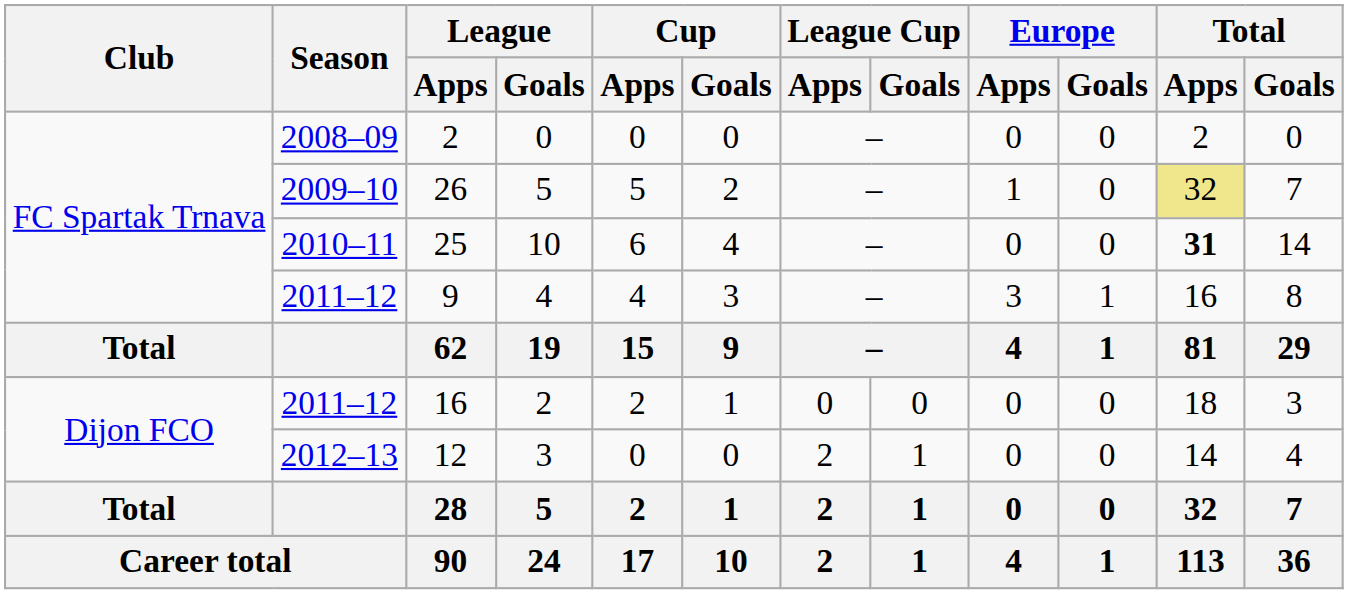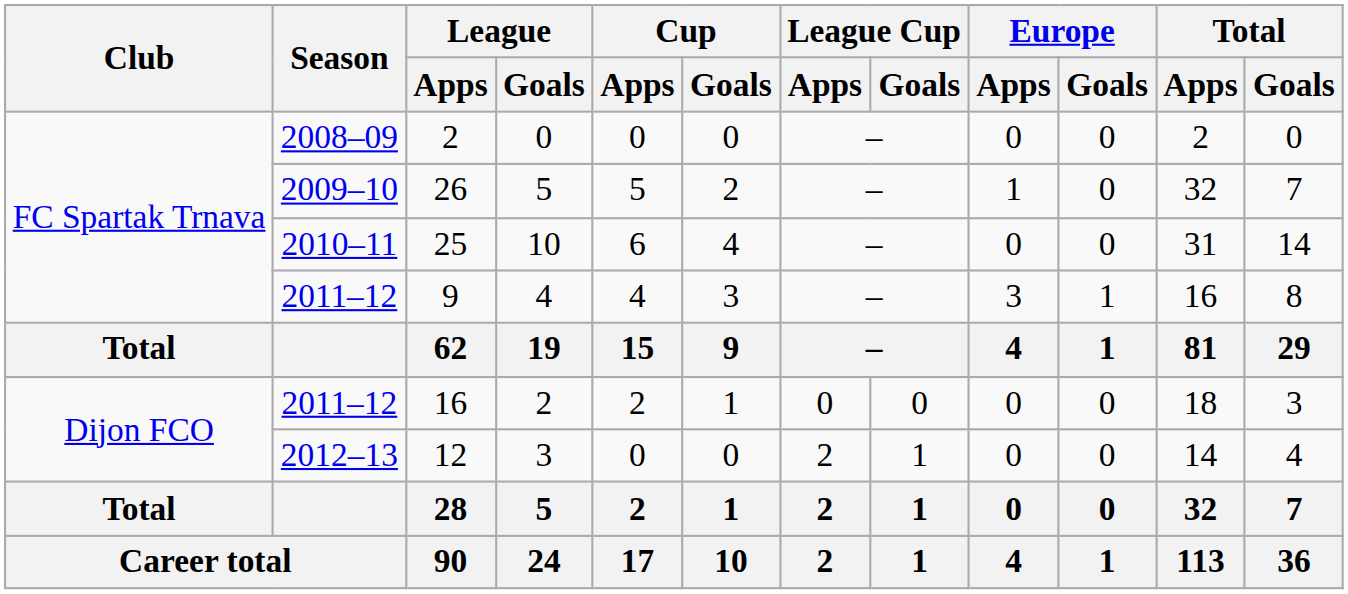(1200, 190) khaki background -> (1200, 190) no background
(1200, 243) bold -> (1200, 243) normal
